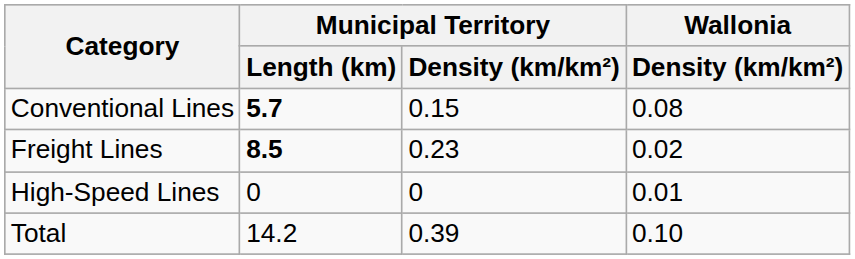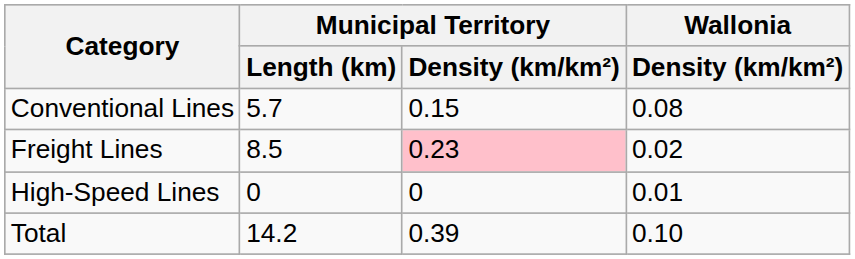(264, 108) bold -> (264, 108) normal
(264, 150) bold -> (264, 150) normal
(434, 150) no background -> (434, 150) pink background
